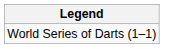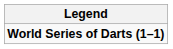(82, 33) normal -> (86, 33) bold
